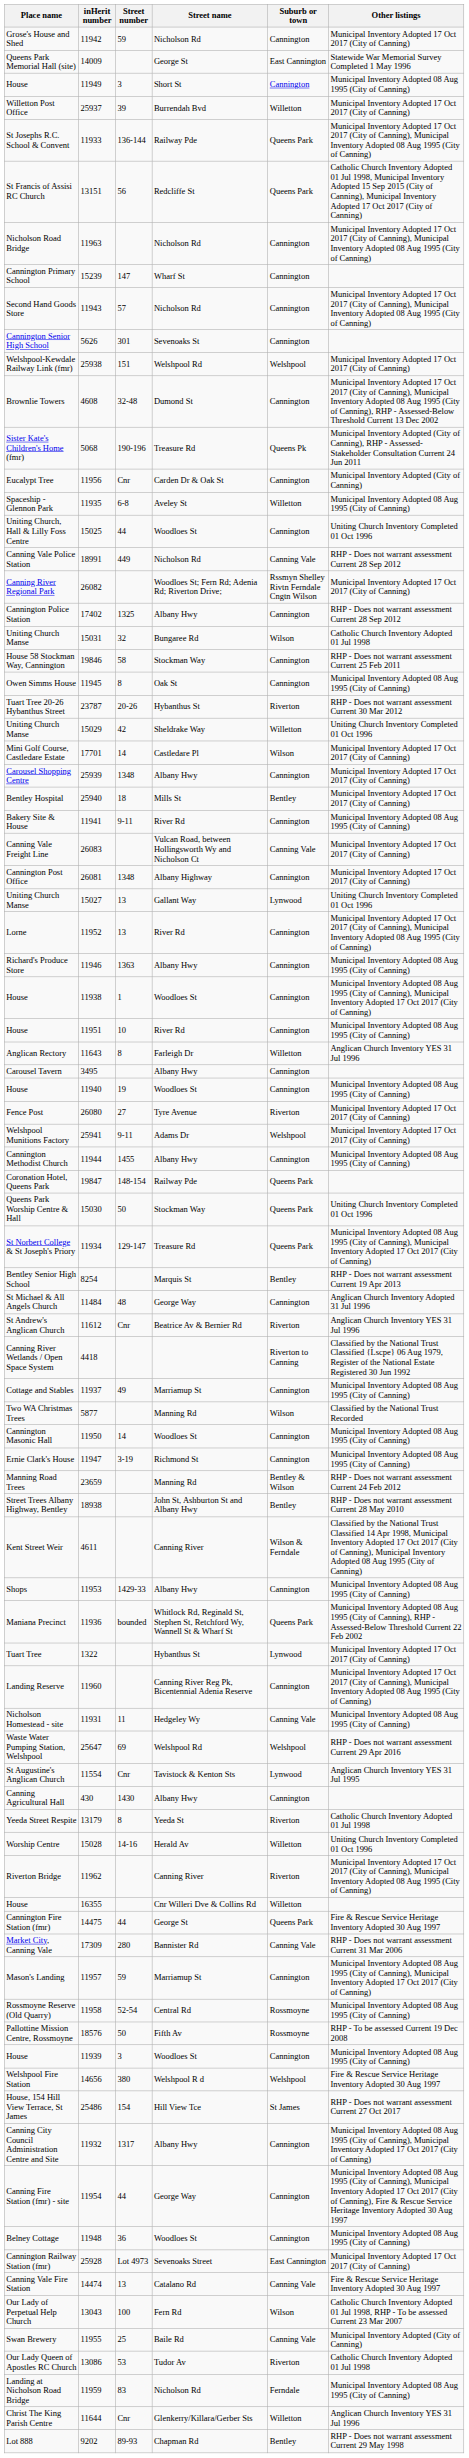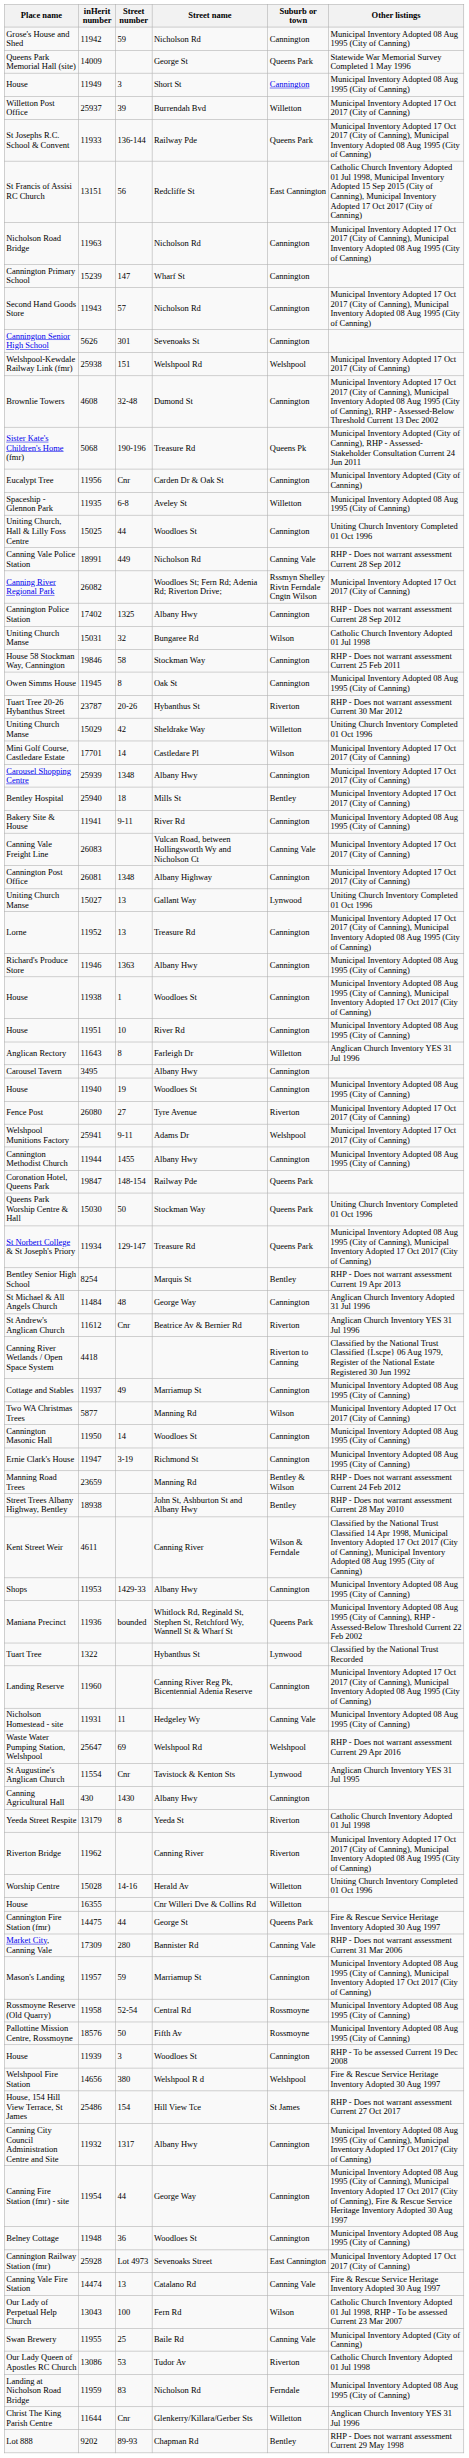(393, 38) Municipal Inventory Adopted 17 Oct 2017 (City of Canning) -> (394, 38) Municipal Inventory Adopted 08 Aug 1995 (City of Canning)
(298, 61) East Cannington -> (291, 61) Queens Park
(291, 192) Queens Park -> (298, 192) East Cannington
(169, 932) River Rd -> (175, 932) Treasure Rd
(384, 1413) Classified by the National Trust Recorded -> (393, 1413) Municipal Inventory Adopted 17 Oct 2017 (City of Canning)
(393, 1654) Municipal Inventory Adopted 17 Oct 2017 (City of Canning) -> (384, 1654) Classified by the National Trust Recorded
rows swapped: (34, 1876) <-> (33, 1844)
(394, 2033) RHP - To be assessed Current 19 Dec 2008 -> (394, 2033) Municipal Inventory Adopted 08 Aug 1995 (City of Canning)
(394, 2056) Municipal Inventory Adopted 08 Aug 1995 (City of Canning) -> (394, 2056) RHP - To be assessed Current 19 Dec 2008
